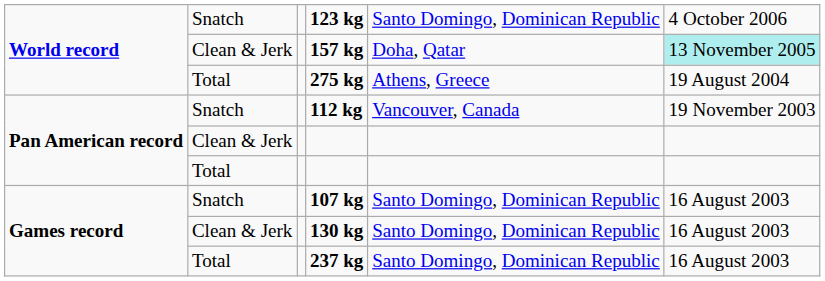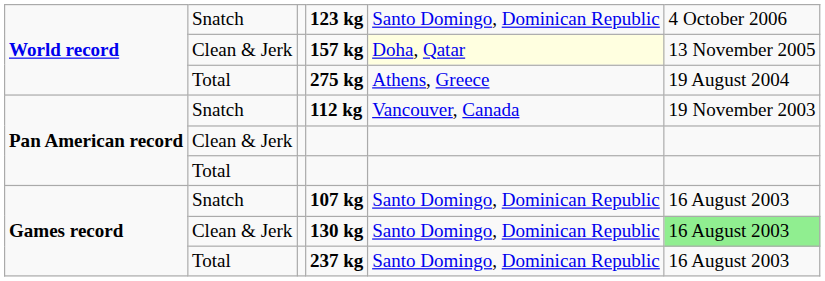(419, 49) no background -> (419, 49) lightyellow background
(742, 49) paleturquoise background -> (742, 49) no background
(729, 230) no background -> (729, 230) lightgreen background
